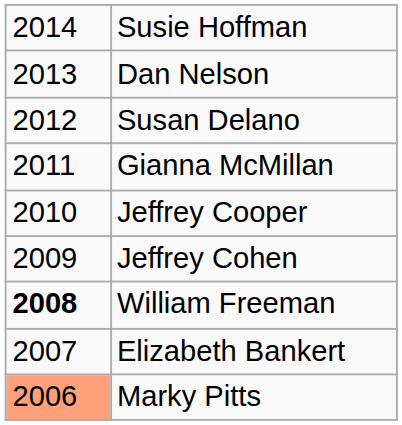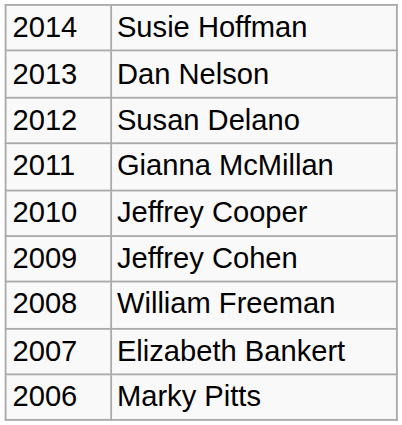(45, 304) bold -> (45, 304) normal
(45, 397) lightsalmon background -> (45, 397) no background
